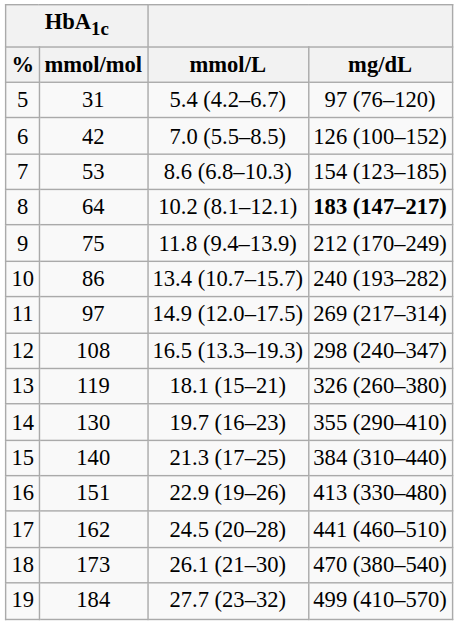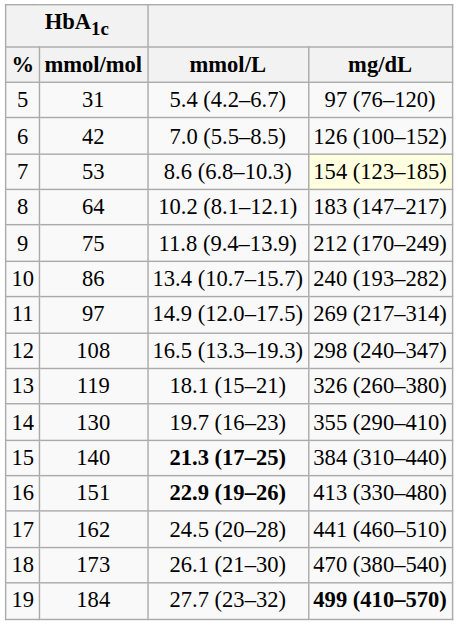(380, 171) no background -> (380, 171) lightyellow background
(380, 207) bold -> (380, 207) normal
(228, 457) normal -> (228, 457) bold
(228, 493) normal -> (228, 493) bold
(380, 600) normal -> (380, 600) bold
